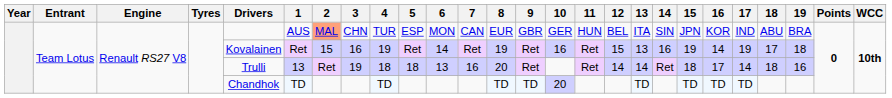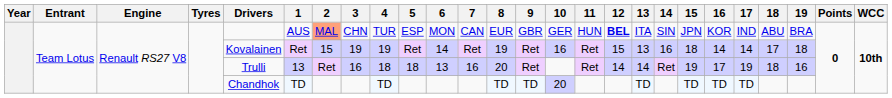(618, 31) normal -> (618, 31) bold
(355, 49) 16 -> (355, 49) 19
(690, 49) 19 -> (691, 49) 18
(745, 49) 19 -> (746, 49) 14
(355, 67) 19 -> (355, 67) 16
(690, 67) 18 -> (691, 67) 19
(745, 67) 14 -> (746, 67) 19
